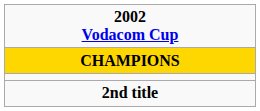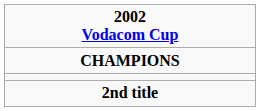(130, 60) gold background -> (130, 60) no background
